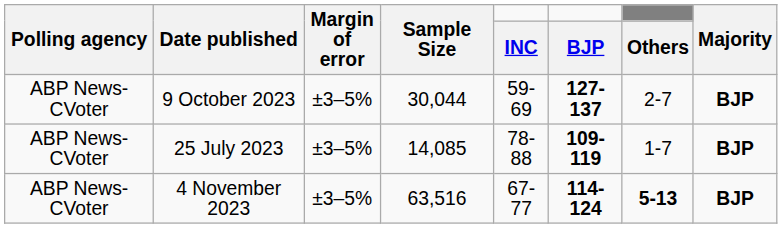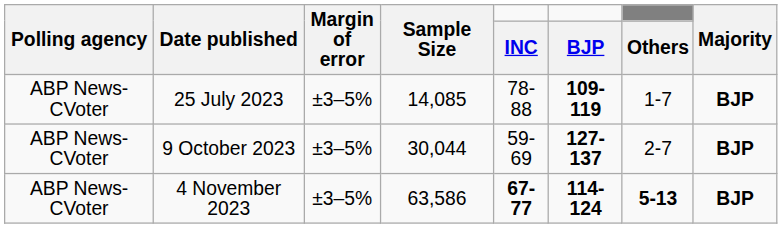rows swapped: (229, 149) <-> (229, 99)
(437, 198) 63,516 -> (437, 198) 63,586
(521, 198) normal -> (521, 198) bold
